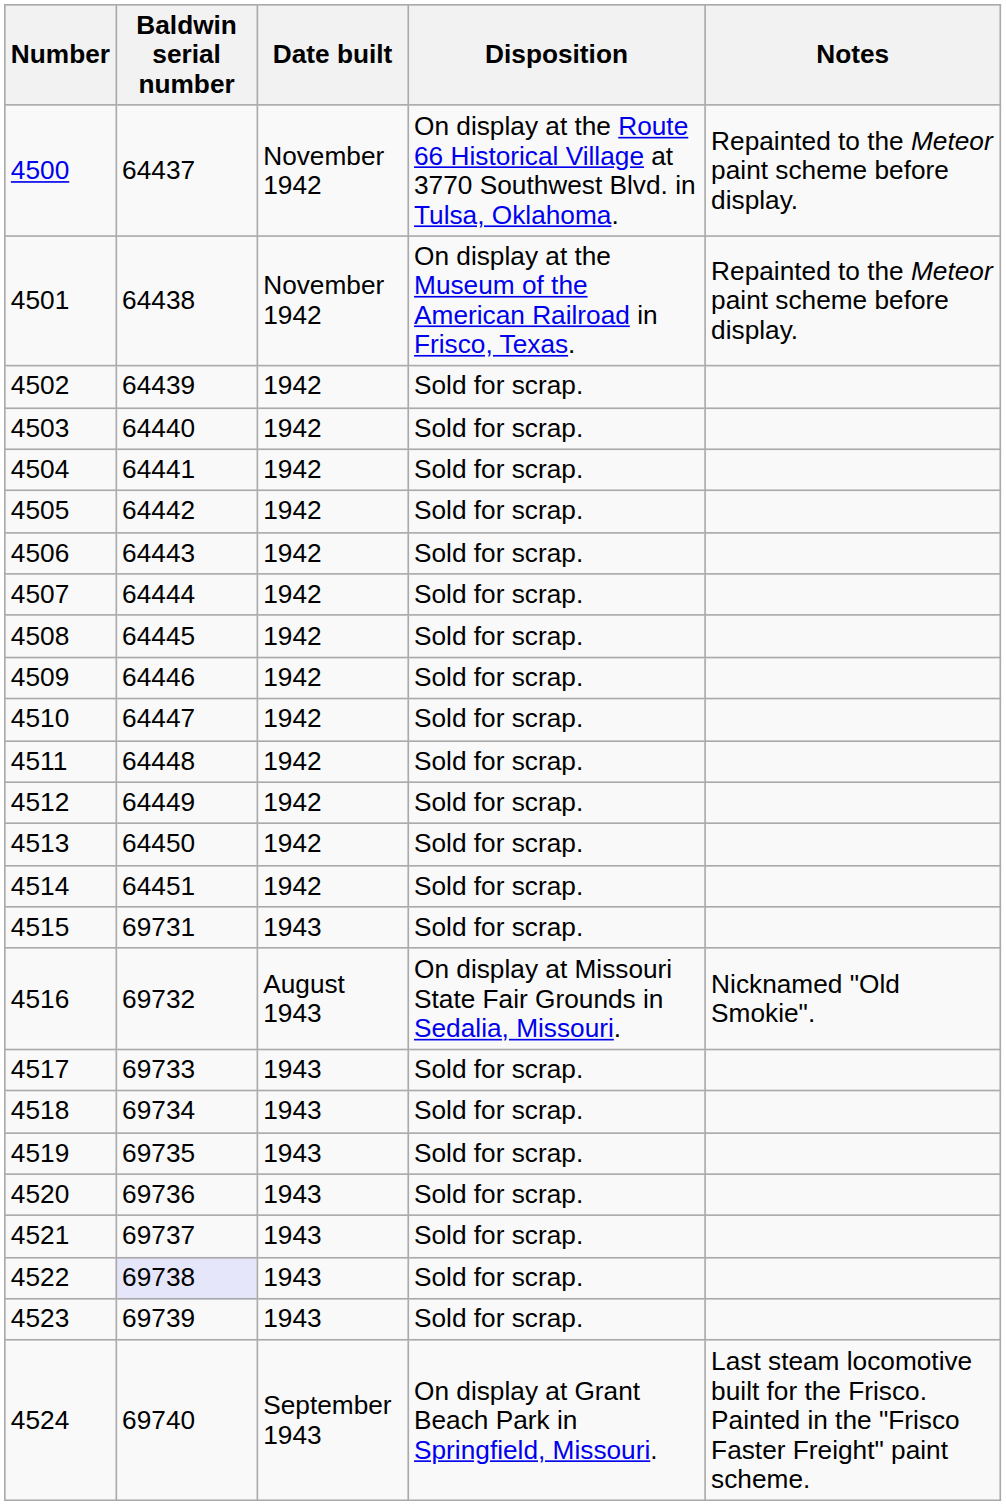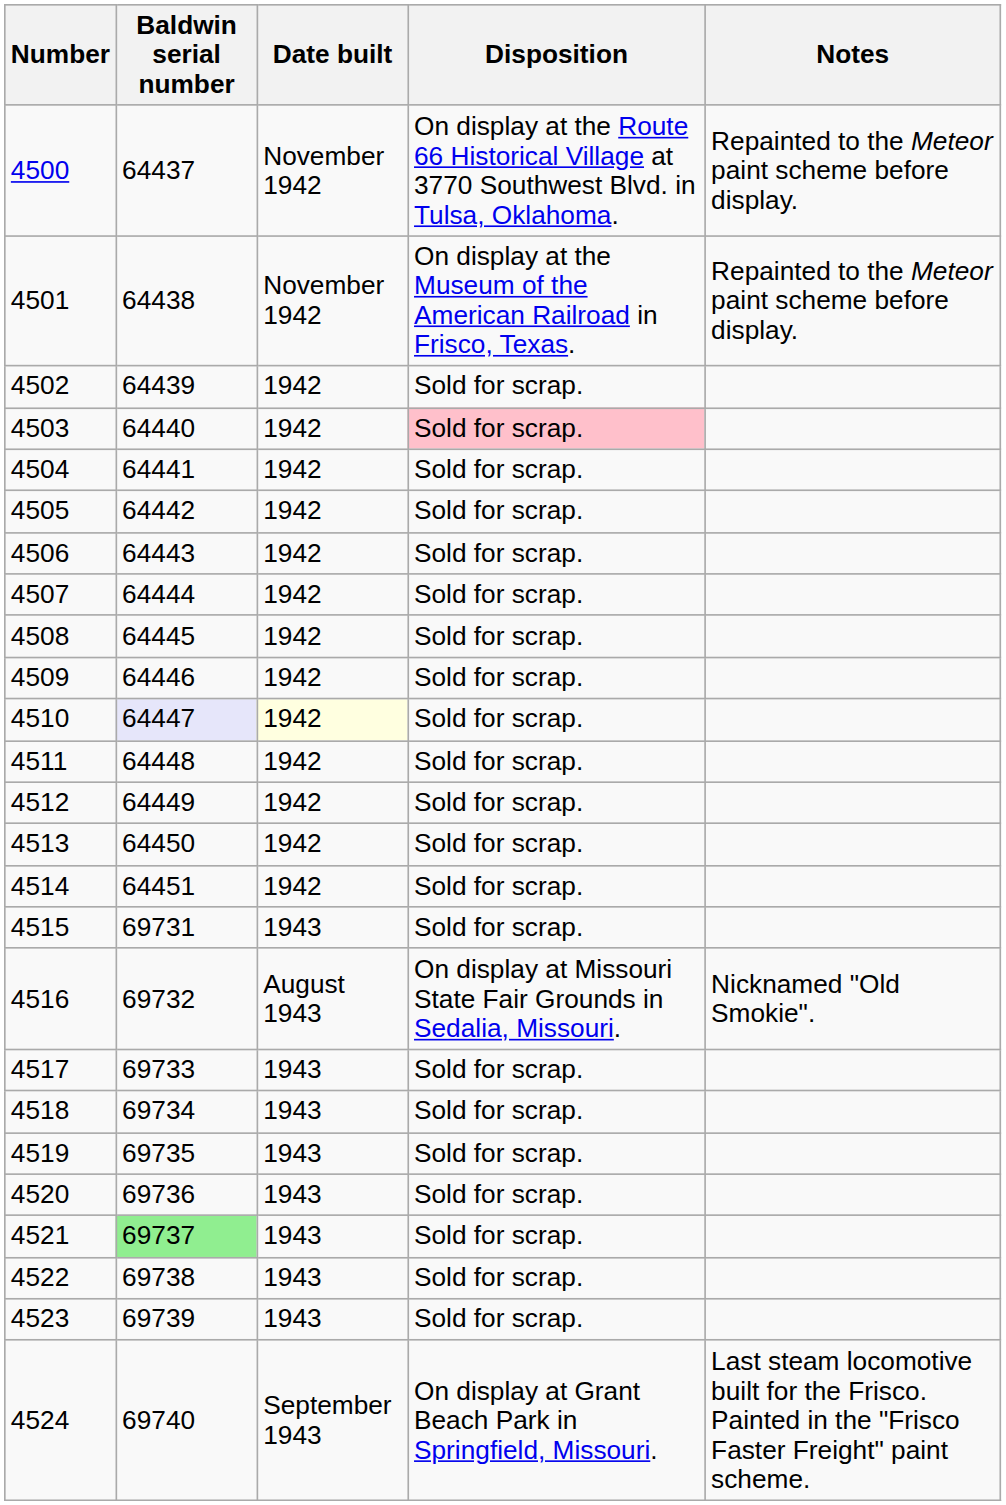(499, 427) no background -> (499, 427) pink background
(159, 719) no background -> (159, 719) lavender background
(292, 719) no background -> (292, 719) lightyellow background
(159, 1236) no background -> (159, 1236) lightgreen background
(159, 1277) lavender background -> (159, 1277) no background
